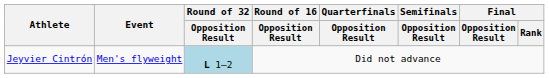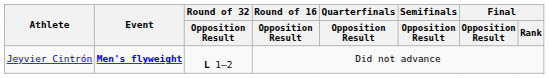(140, 59) normal -> (140, 59) bold
(218, 65) lightblue background -> (218, 65) no background
